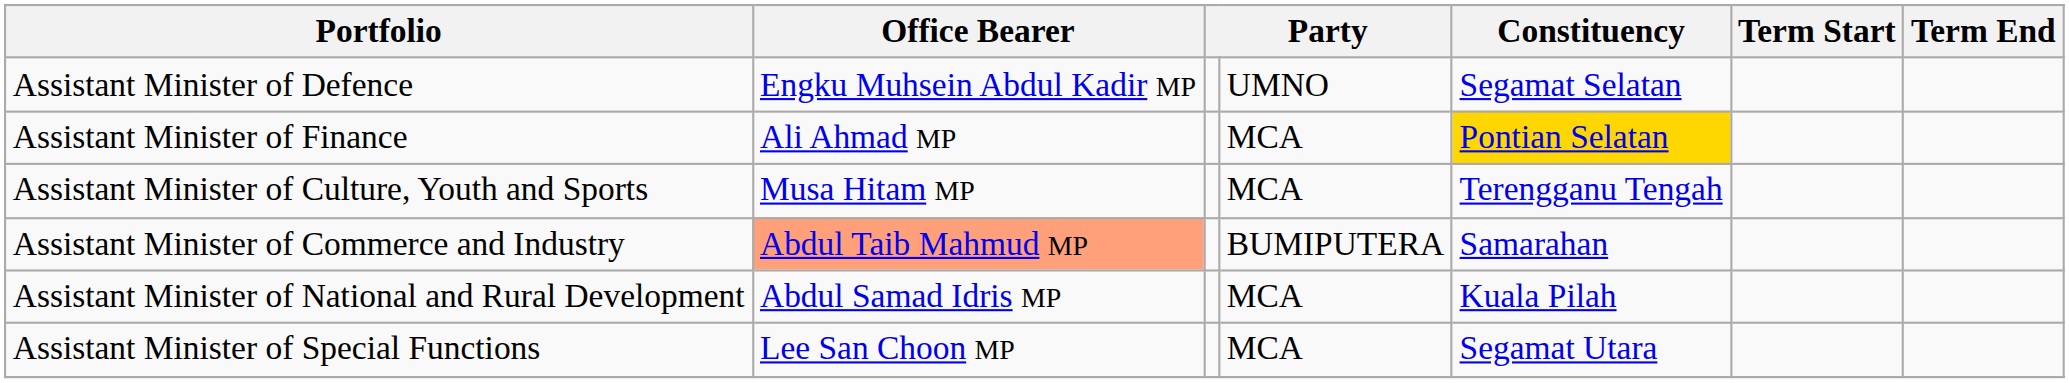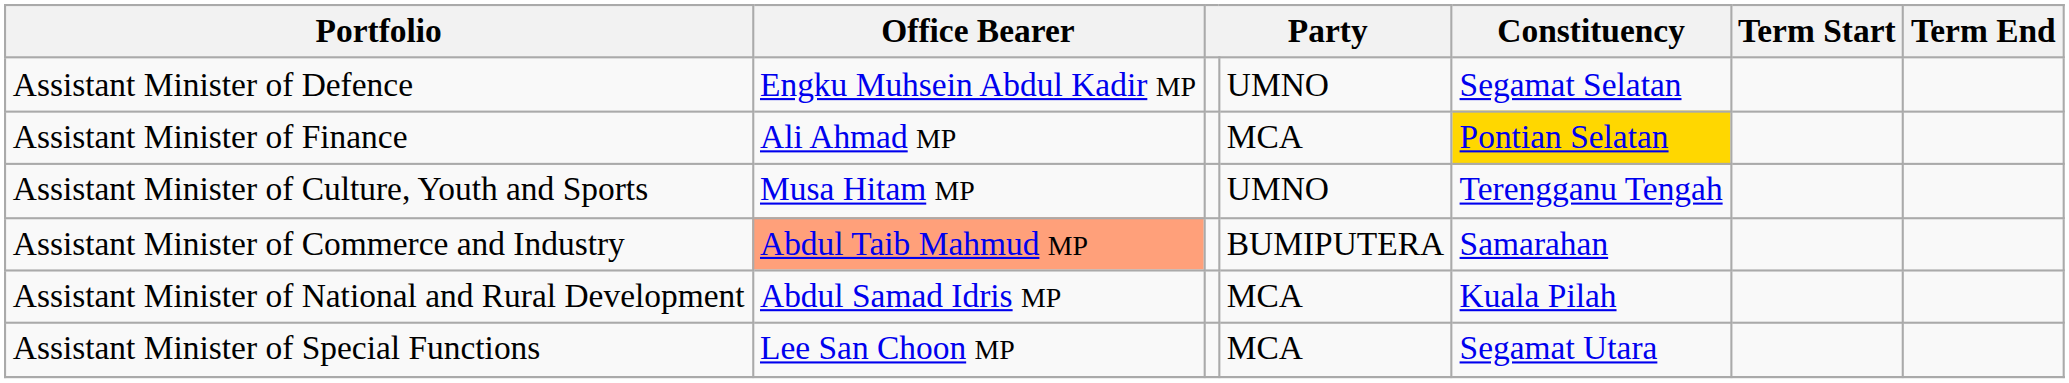(1265, 190) MCA -> (1278, 190) UMNO
